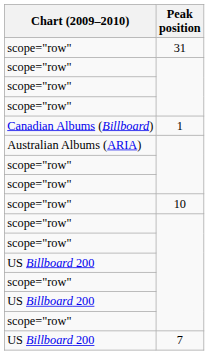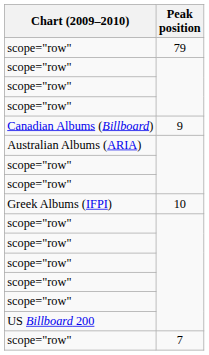(180, 47) 31 -> (180, 47) 79
(180, 125) 1 -> (180, 125) 9
(39, 203) scope="row" -> (60, 203) Greek Albums (IFPI)
(51, 262) US Billboard 200 -> (39, 262) scope="row"
(51, 301) US Billboard 200 -> (39, 301) scope="row"
(39, 321) scope="row" -> (51, 321) US Billboard 200
(51, 340) US Billboard 200 -> (39, 340) scope="row"
